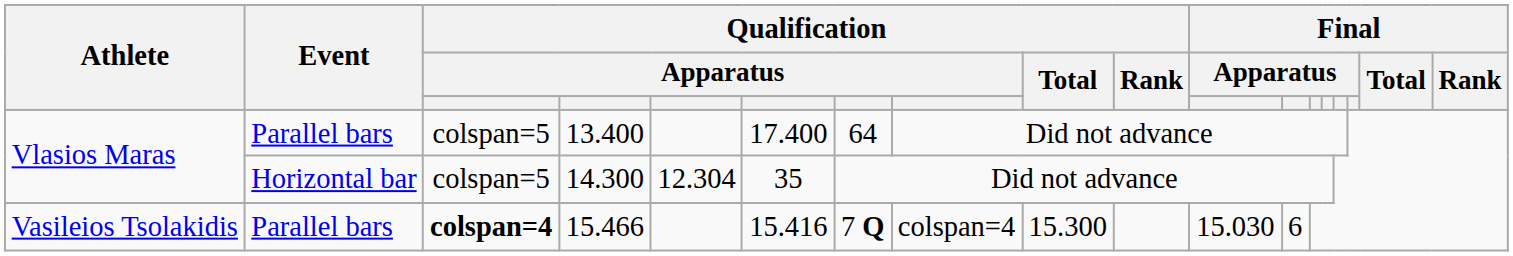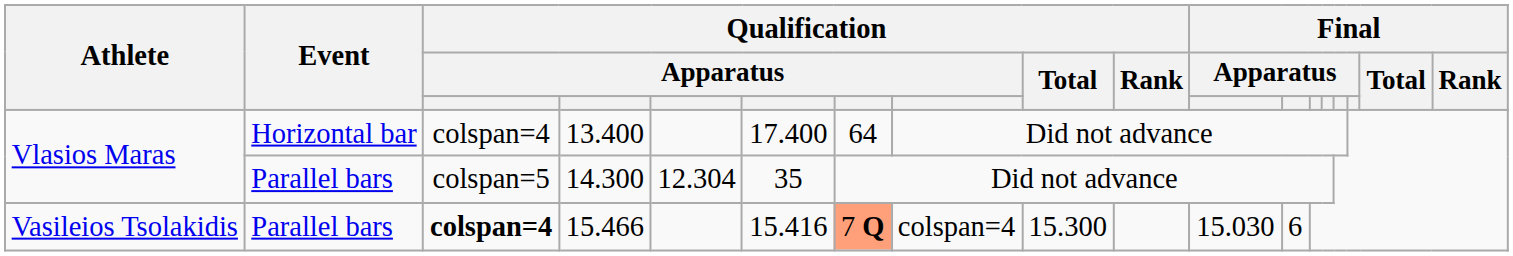(322, 132) Parallel bars -> (334, 132) Horizontal bar
(491, 132) colspan=5 -> (491, 132) colspan=4
(334, 179) Horizontal bar -> (322, 179) Parallel bars
(863, 226) no background -> (863, 226) lightsalmon background
